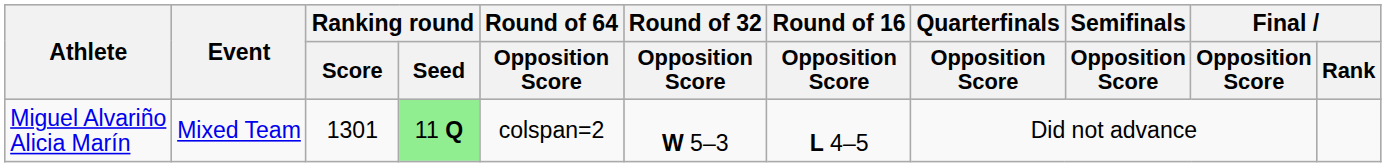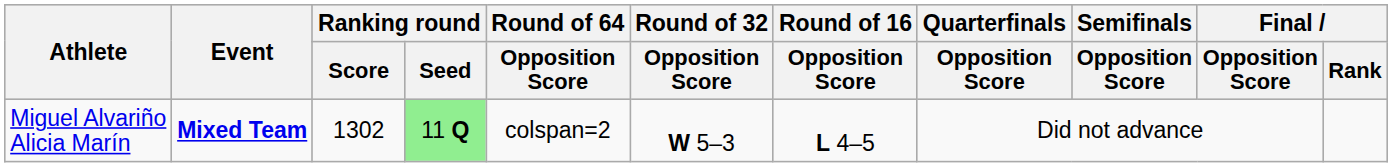(239, 131) normal -> (242, 131) bold
(352, 131) 1301 -> (359, 131) 1302
